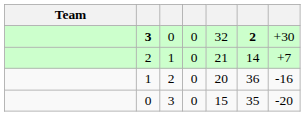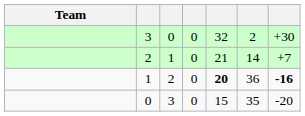(148, 36) bold -> (148, 36) normal
(253, 36) bold -> (253, 36) normal
(221, 79) normal -> (221, 79) bold
(284, 79) normal -> (284, 79) bold
